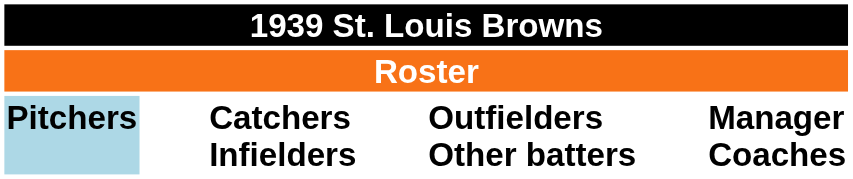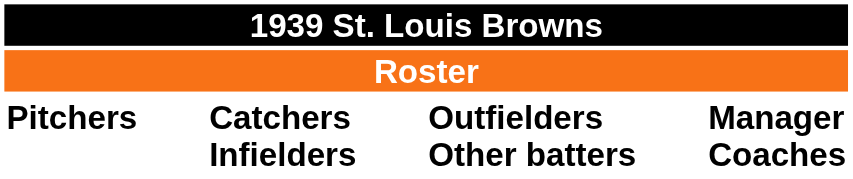(72, 117) lightblue background -> (72, 117) no background
